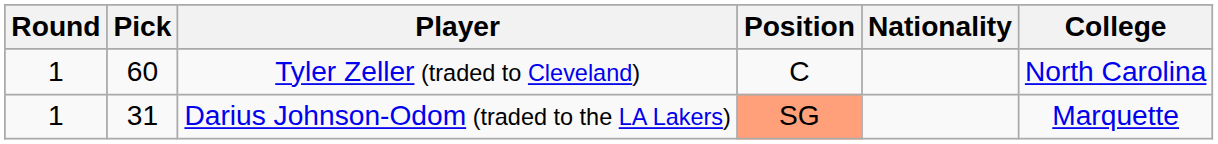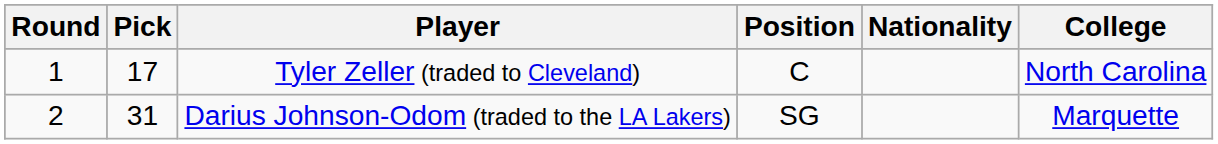(142, 71) 60 -> (142, 71) 17
(56, 116) 1 -> (56, 116) 2
(799, 116) lightsalmon background -> (799, 116) no background
